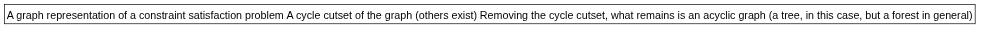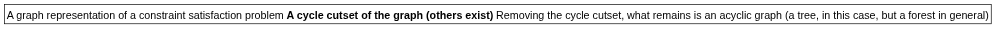(382, 15) normal -> (390, 15) bold
